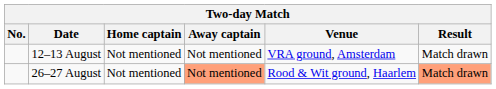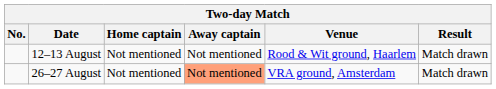(331, 53) VRA ground, Amsterdam -> (342, 53) Rood & Wit ground, Haarlem
(342, 73) Rood & Wit ground, Haarlem -> (331, 73) VRA ground, Amsterdam
(455, 73) lightsalmon background -> (455, 73) no background
